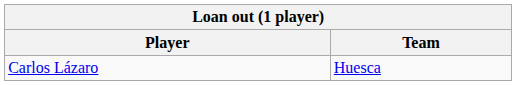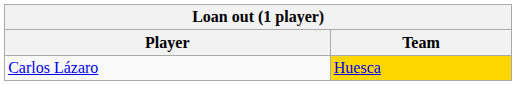(357, 67) no background -> (357, 67) gold background
